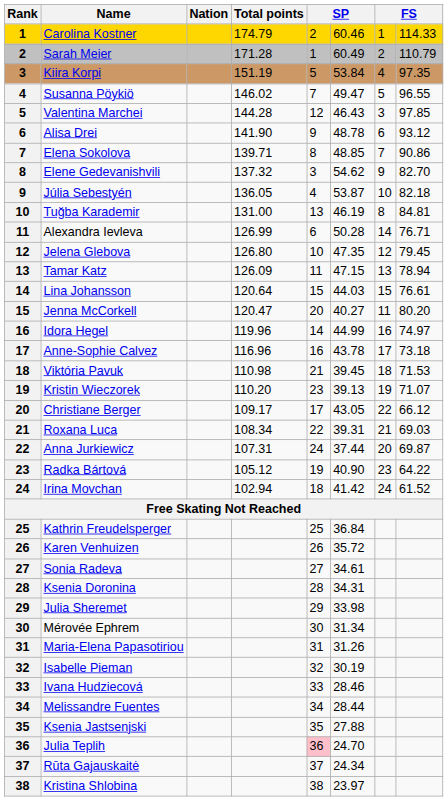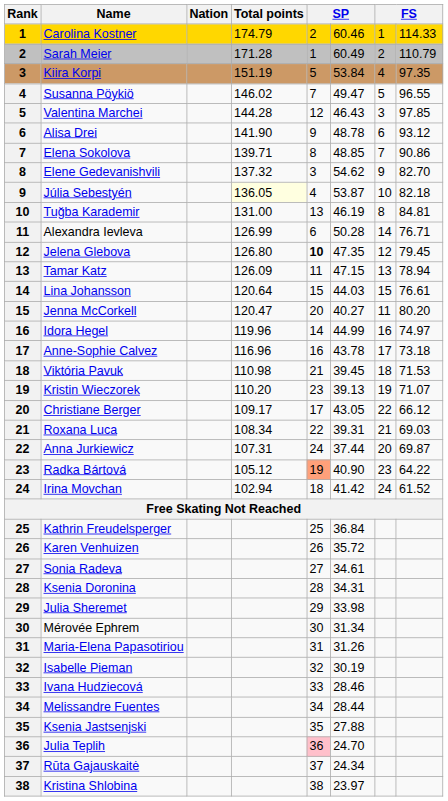(253, 192) no background -> (253, 192) lightyellow background
(316, 251) normal -> (316, 251) bold
(316, 469) no background -> (316, 469) lightsalmon background
